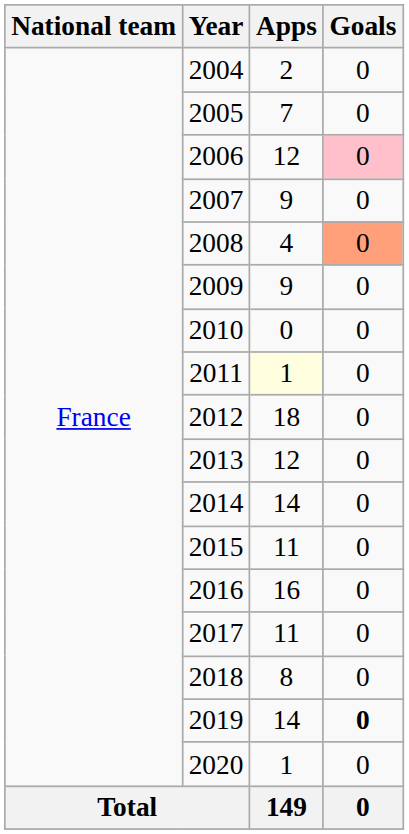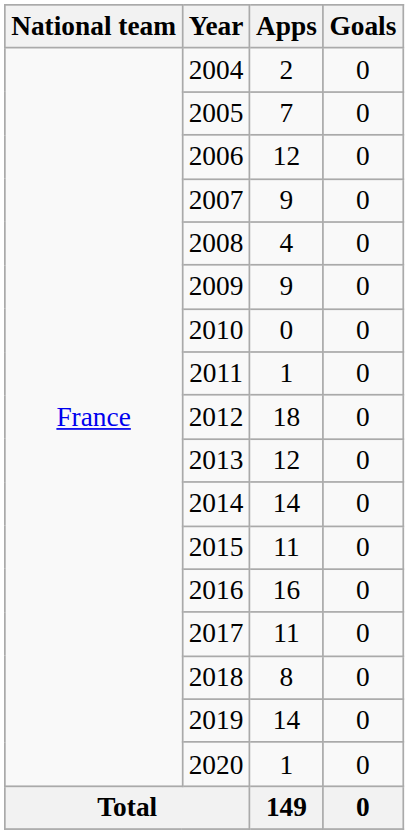(363, 156) pink background -> (363, 156) no background
(363, 243) lightsalmon background -> (363, 243) no background
(286, 373) lightyellow background -> (286, 373) no background
(363, 720) bold -> (363, 720) normal
